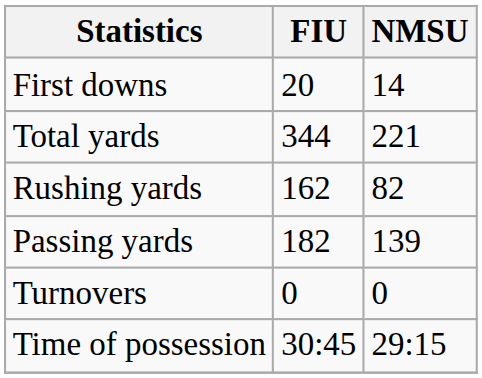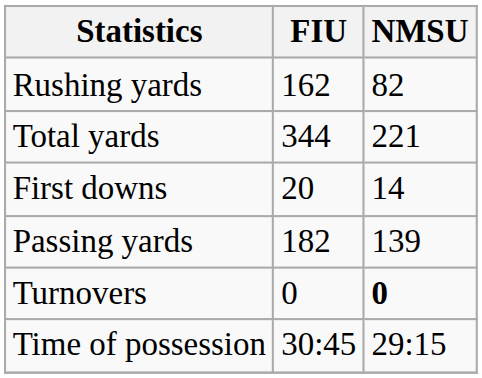rows swapped: (90, 83) <-> (107, 188)
(380, 292) normal -> (380, 292) bold
